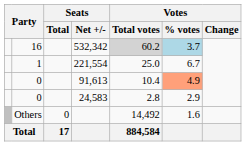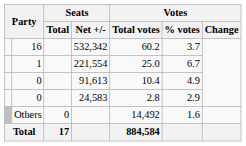(151, 47) lightgrey background -> (151, 47) no background
(193, 47) lightblue background -> (193, 47) no background
(193, 81) lightsalmon background -> (193, 81) no background
